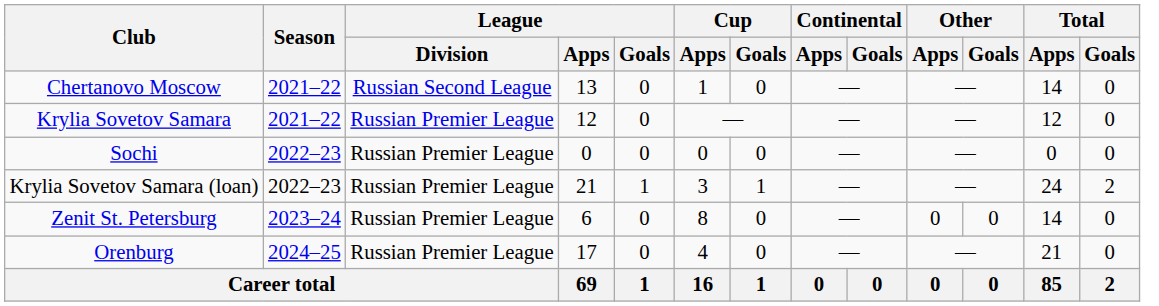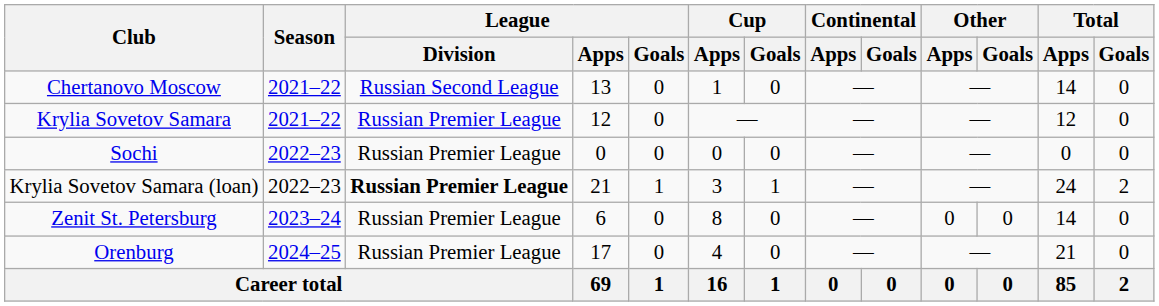(452, 185) normal -> (459, 185) bold
